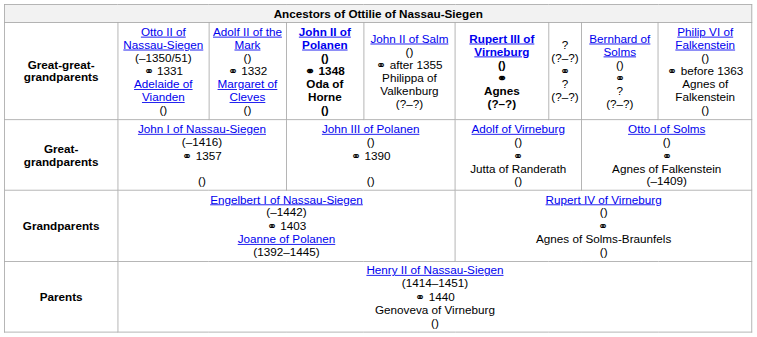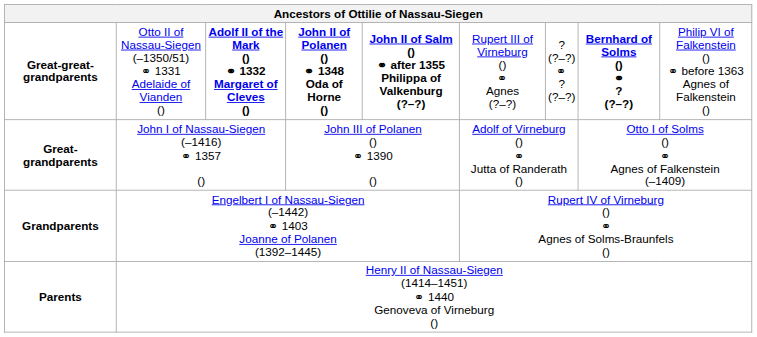(247, 71) normal -> (246, 71) bold
(409, 71) normal -> (411, 71) bold
(502, 71) bold -> (502, 71) normal
(620, 71) normal -> (619, 71) bold
